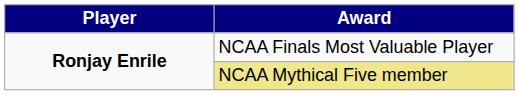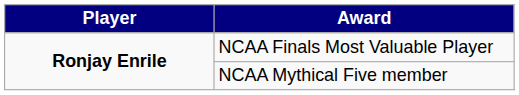(333, 75) khaki background -> (333, 75) no background
